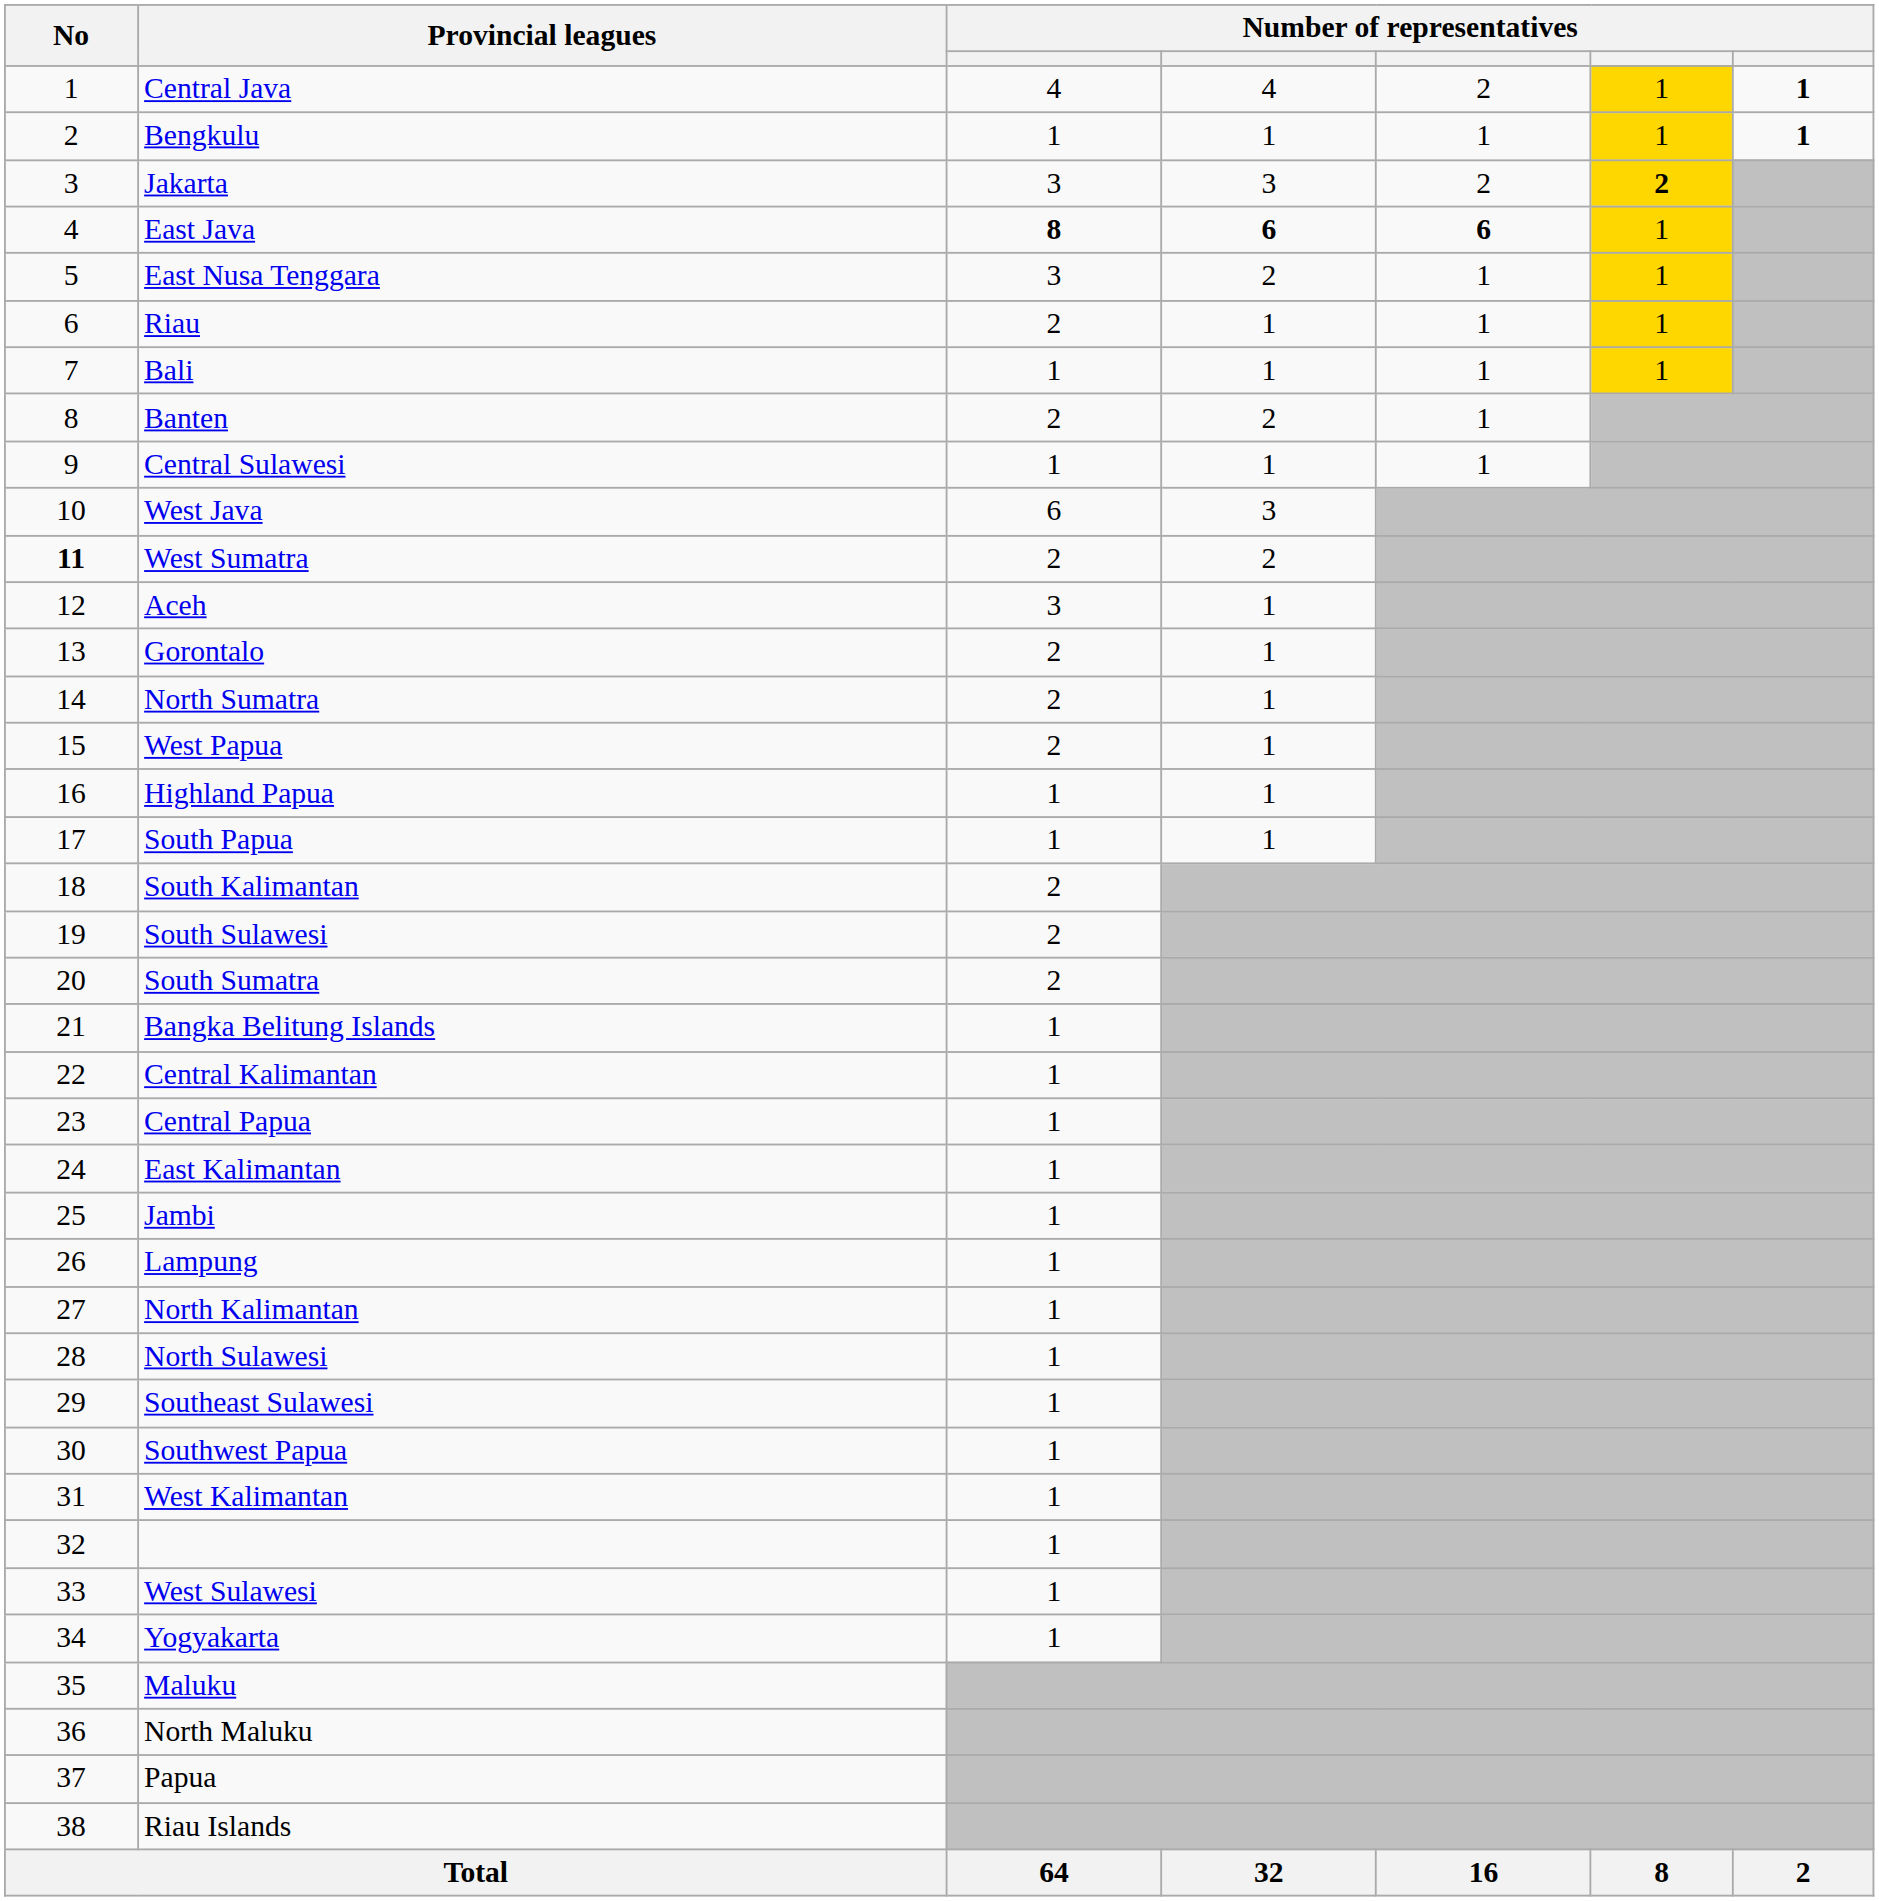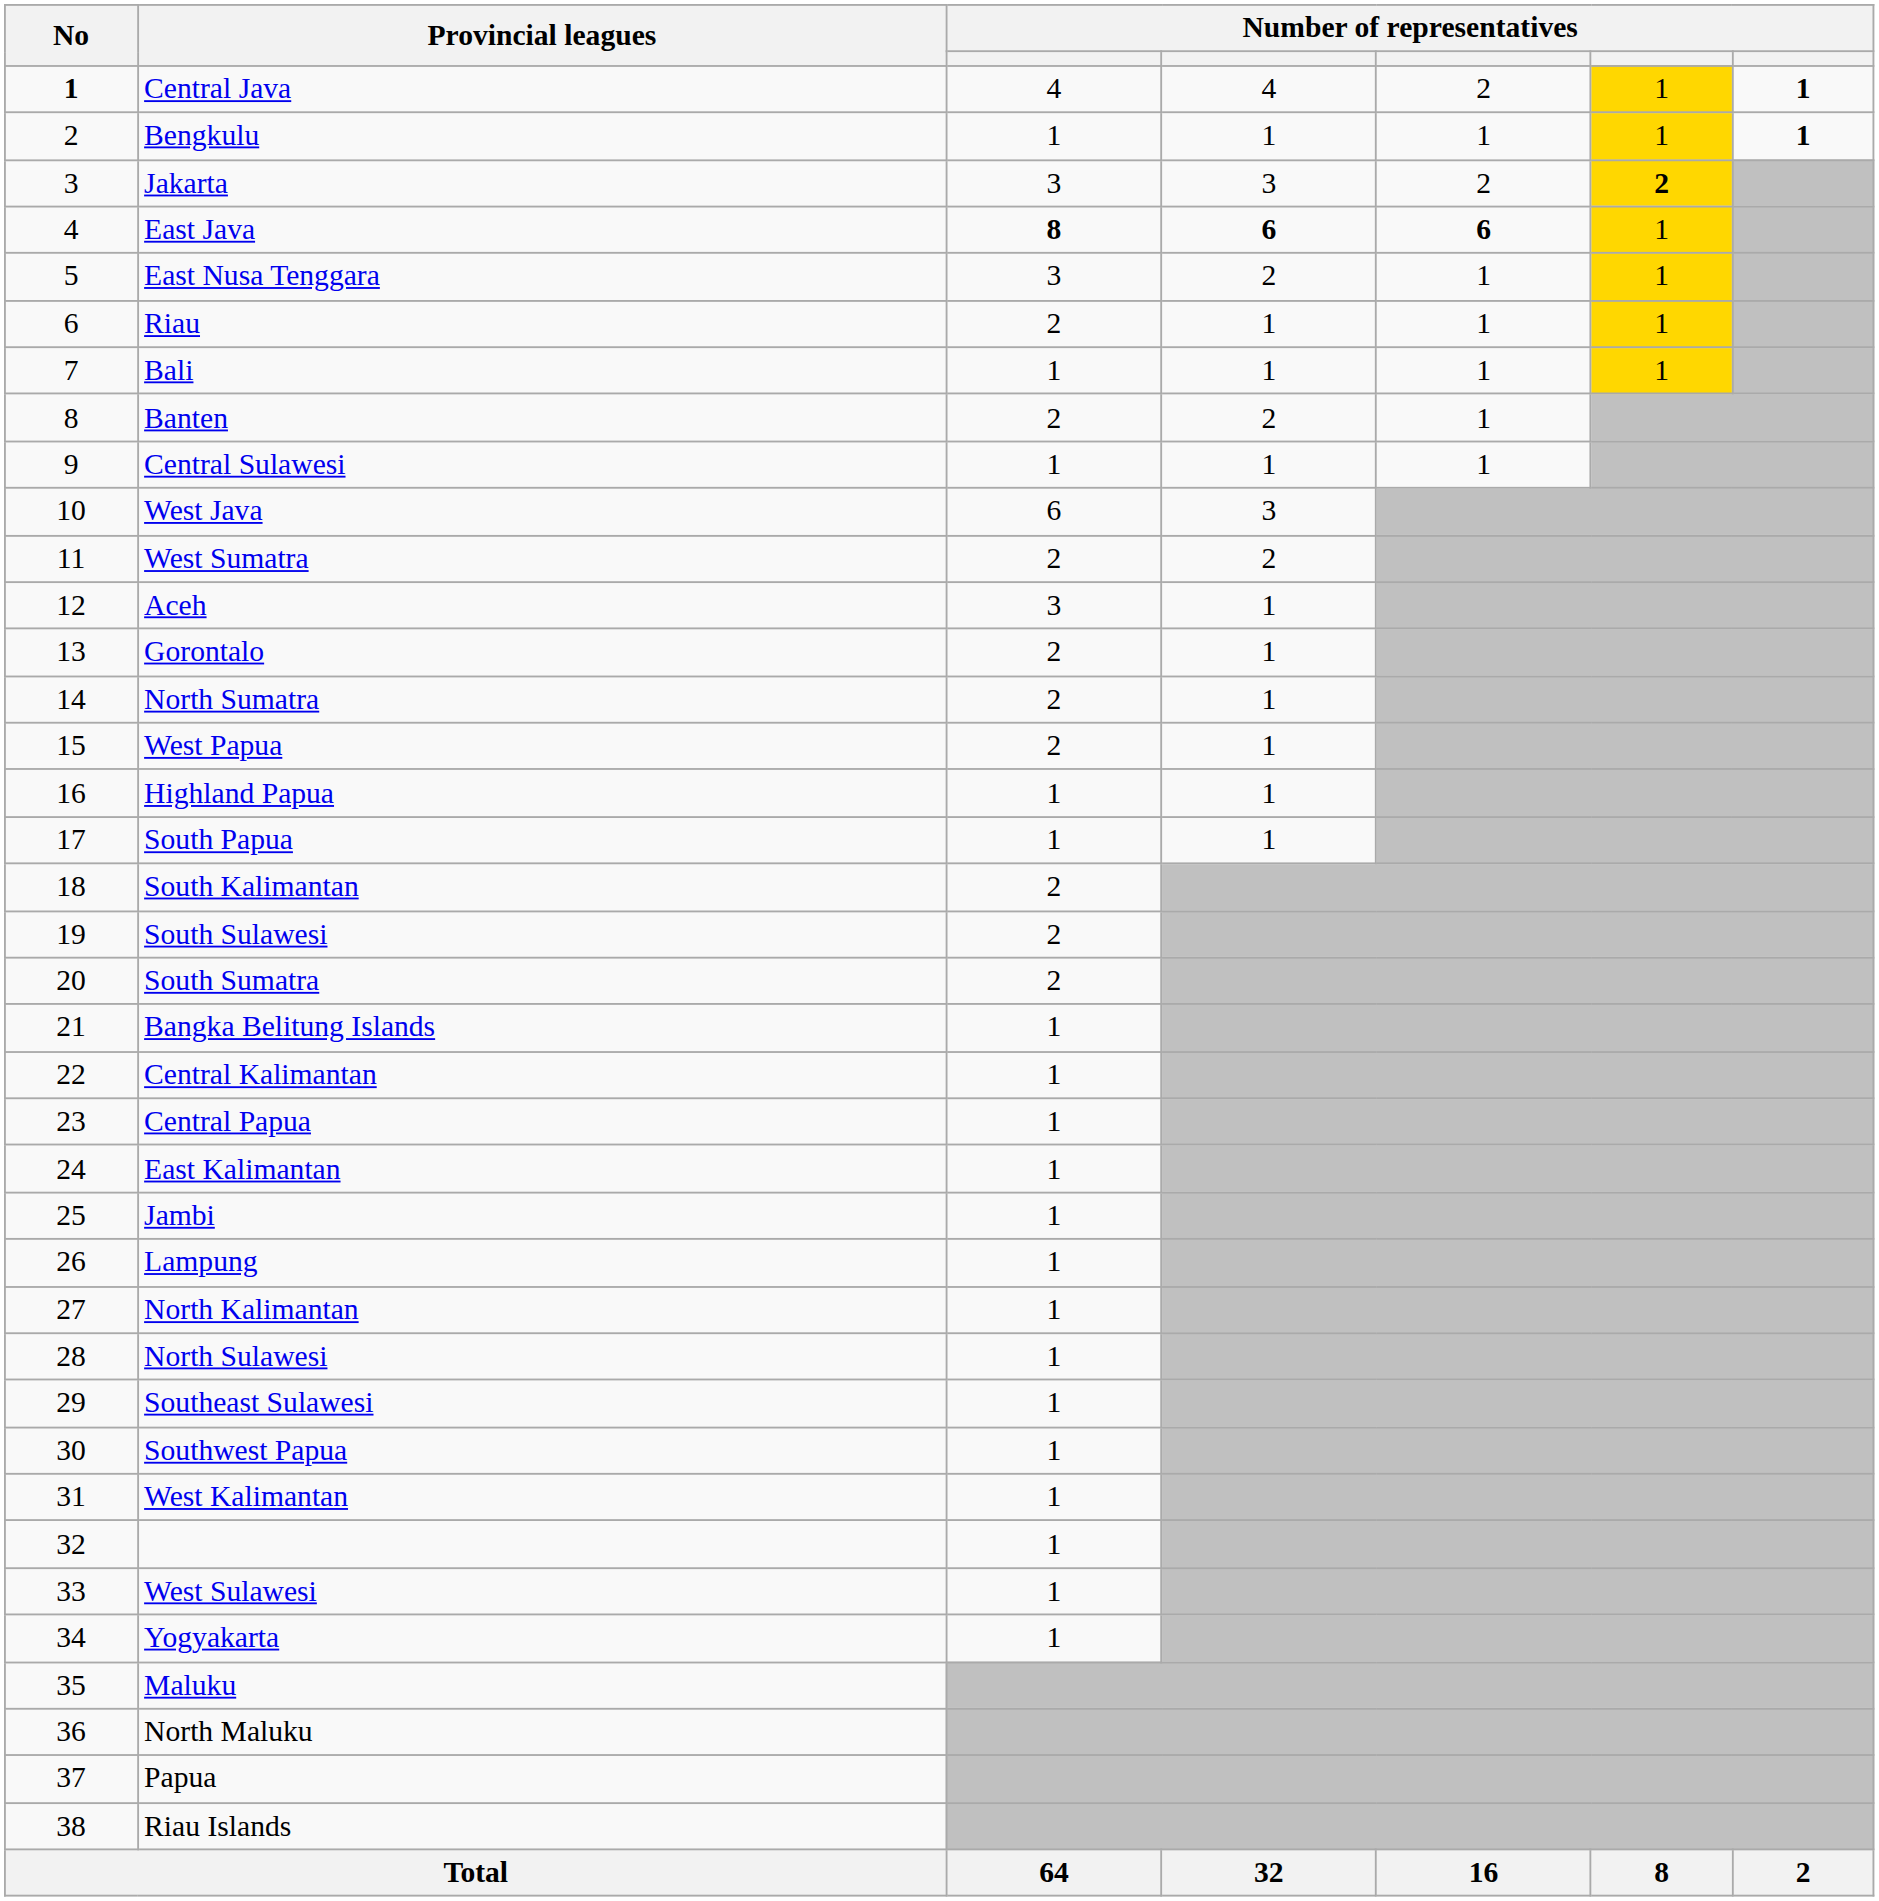(71, 88) normal -> (71, 88) bold
(71, 557) bold -> (71, 557) normal
